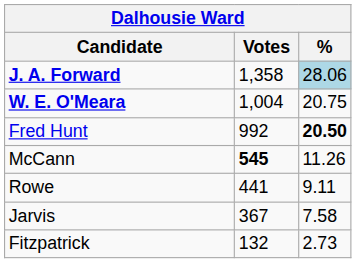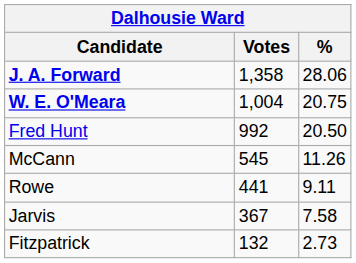(325, 74) lightblue background -> (325, 74) no background
(325, 131) bold -> (325, 131) normal
(254, 159) bold -> (254, 159) normal
